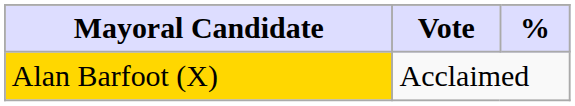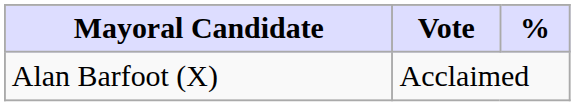(115, 75) gold background -> (115, 75) no background
